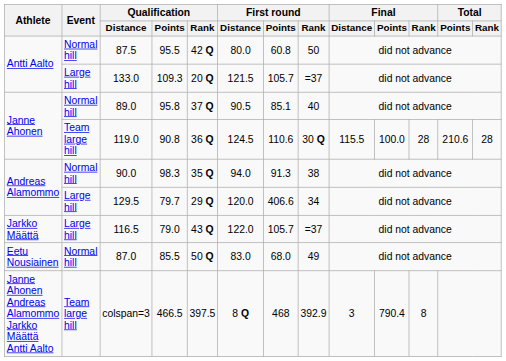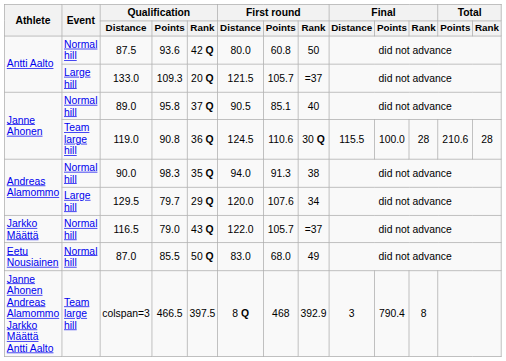(170, 51) 95.5 -> (170, 51) 93.6
(281, 202) 406.6 -> (281, 202) 107.6
(77, 229) Large hill -> (81, 229) Normal hill
